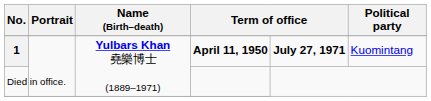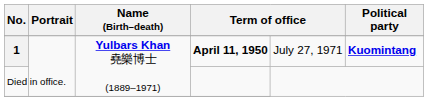(309, 51) bold -> (308, 51) normal
(382, 51) normal -> (382, 51) bold
